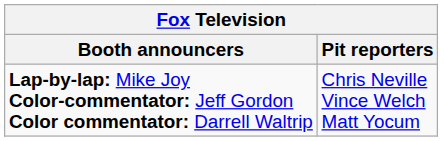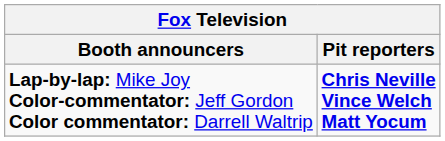(374, 100) normal -> (379, 100) bold
